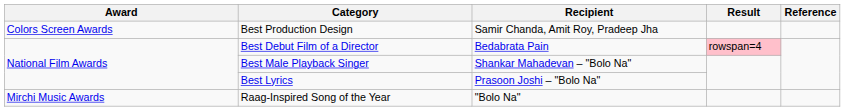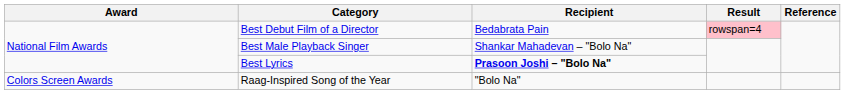- row: (297, 30)
(537, 81) normal -> (543, 64) bold
(56, 98) Mirchi Music Awards -> (60, 81) Colors Screen Awards
